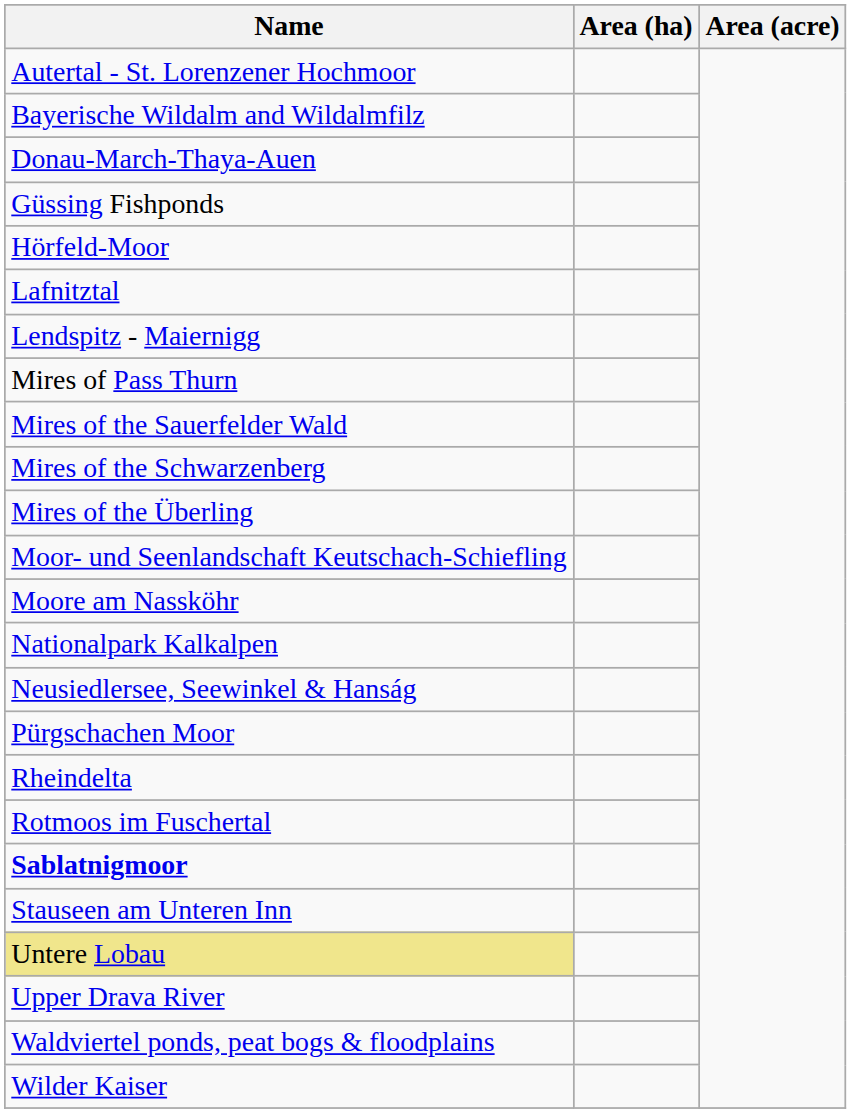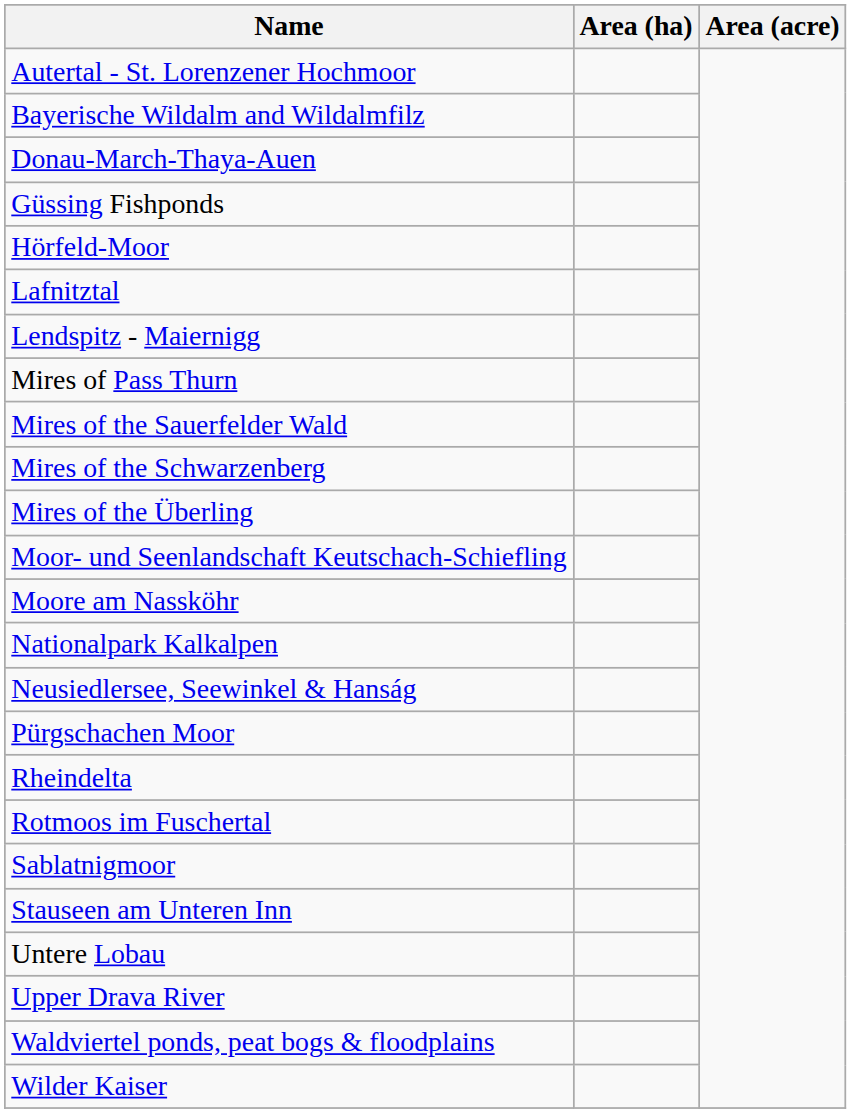(99, 865) bold -> (93, 865) normal
(88, 953) khaki background -> (88, 953) no background
